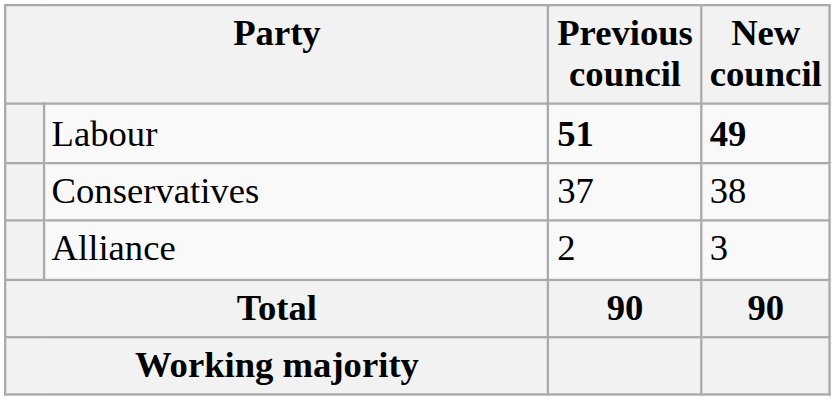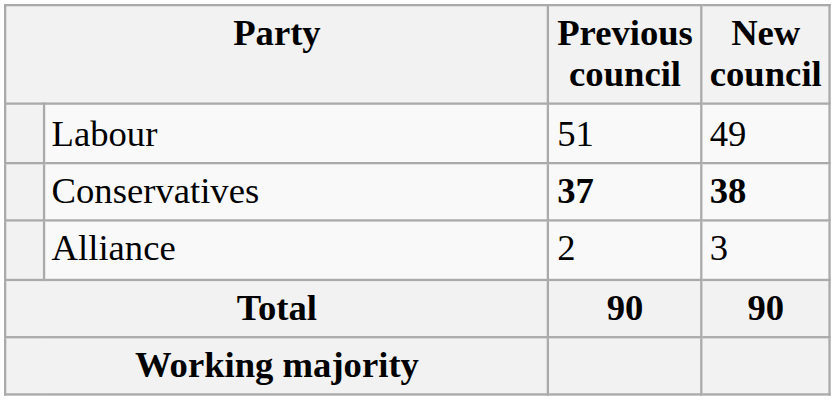(575, 132) bold -> (575, 132) normal
(728, 132) bold -> (728, 132) normal
(575, 190) normal -> (575, 190) bold
(728, 190) normal -> (728, 190) bold
